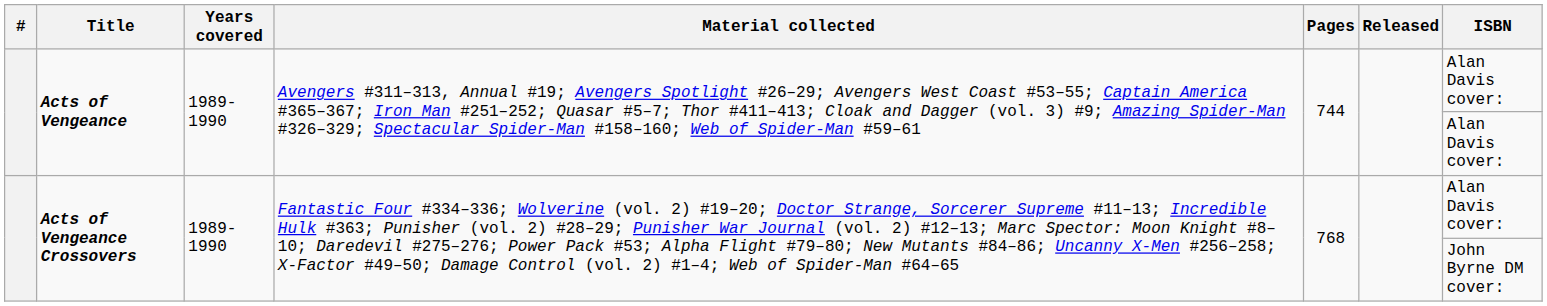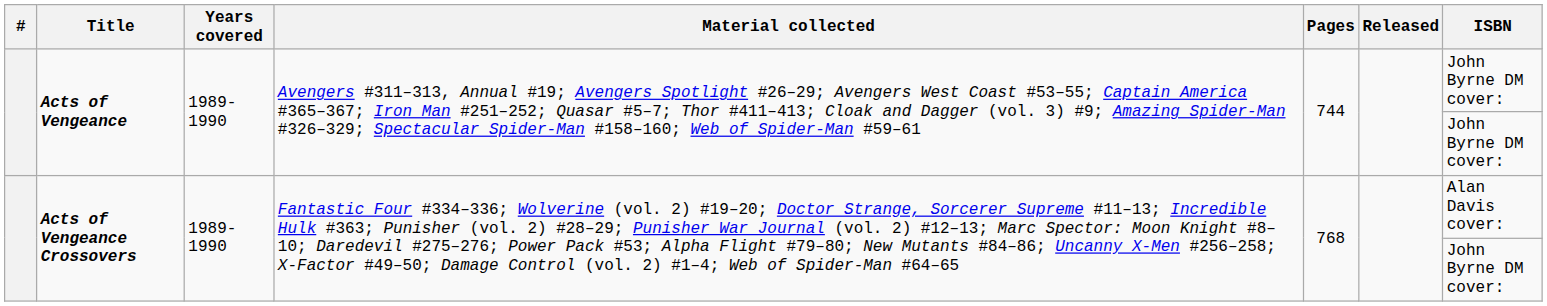(1476, 81) Alan Davis cover: -> (1485, 81) John Byrne DM cover:
(1476, 144) Alan Davis cover: -> (1485, 144) John Byrne DM cover:
